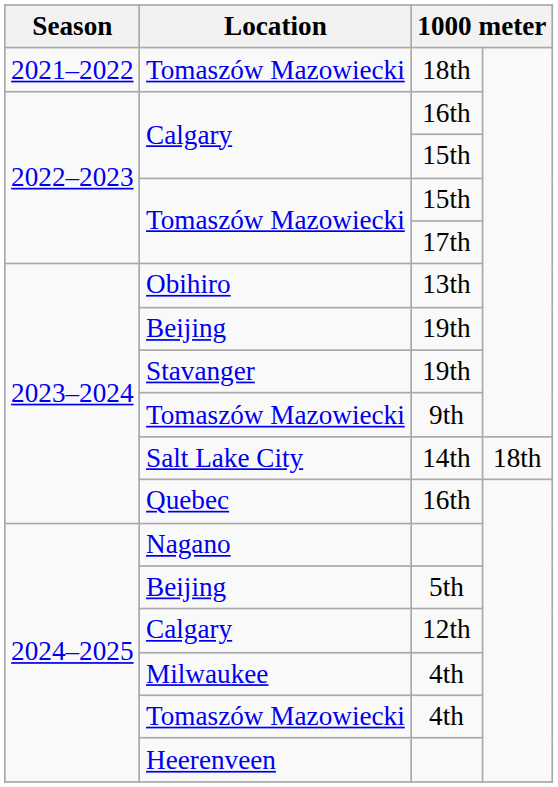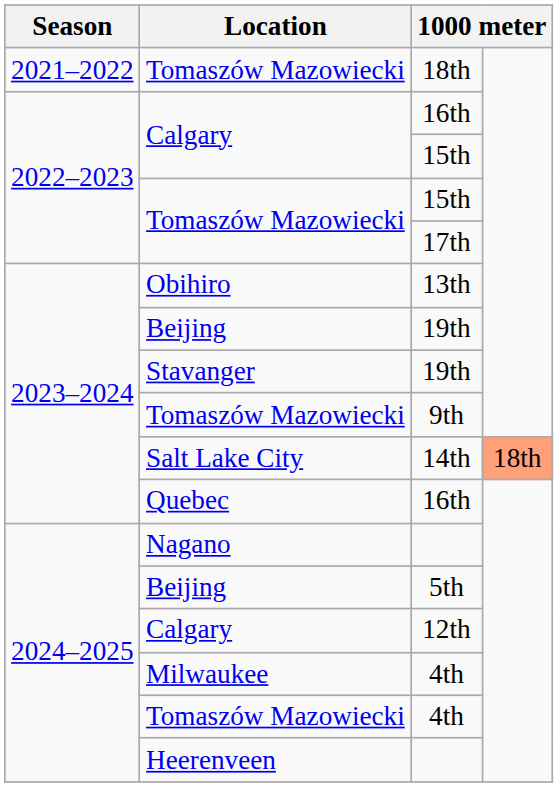(517, 457) no background -> (517, 457) lightsalmon background
